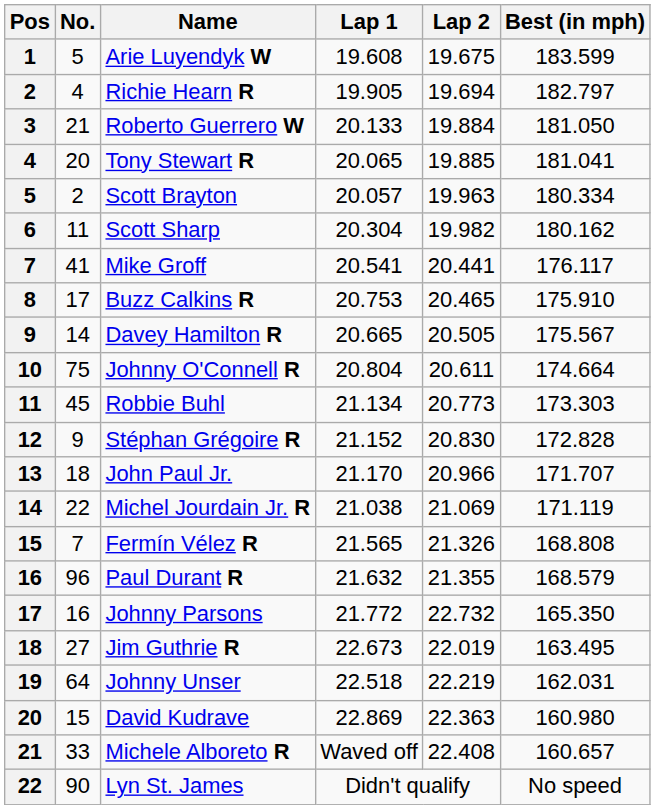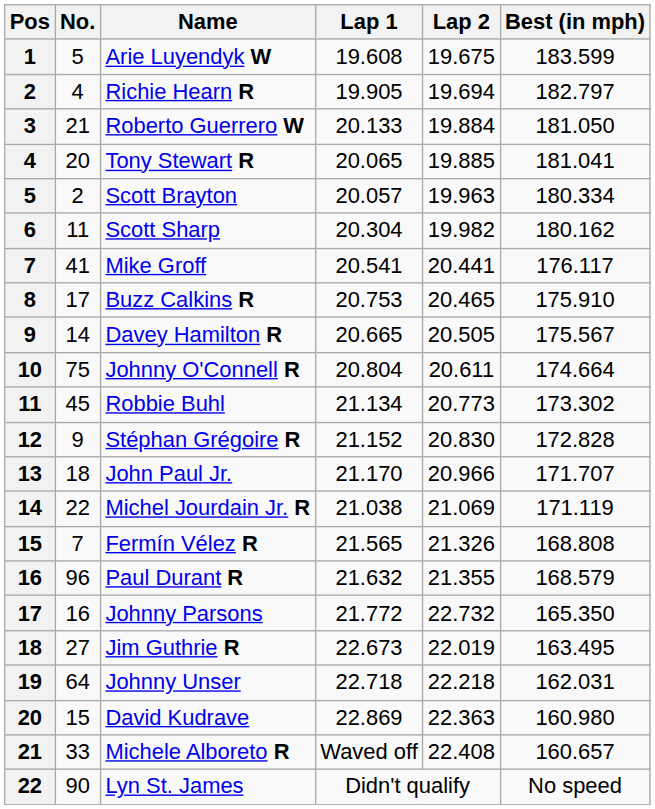(575, 404) 173.303 -> (575, 404) 173.302
(369, 682) 22.518 -> (369, 682) 22.718
(461, 682) 22.219 -> (461, 682) 22.218
